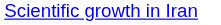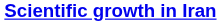(101, 11) normal -> (110, 11) bold
